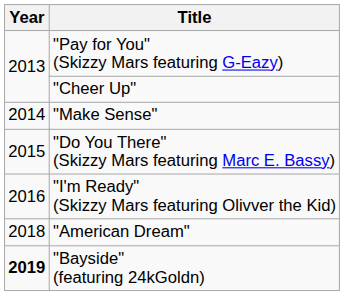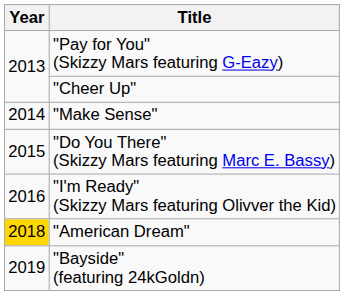(27, 232) no background -> (27, 232) gold background
(27, 267) bold -> (27, 267) normal
